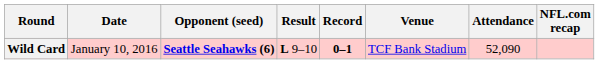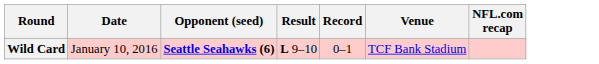- column: (503, 21)
(343, 48) bold -> (343, 48) normal
